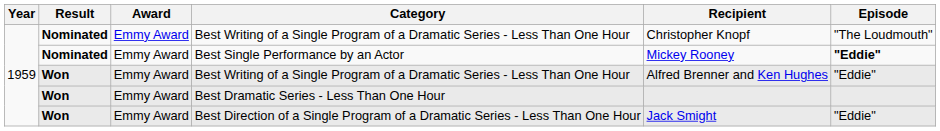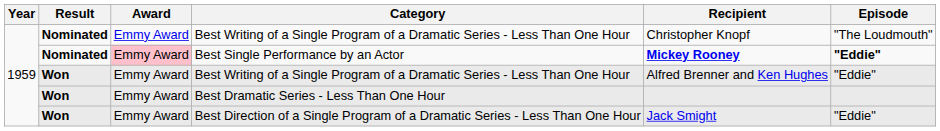(151, 55) no background -> (151, 55) pink background
(690, 55) normal -> (693, 55) bold
